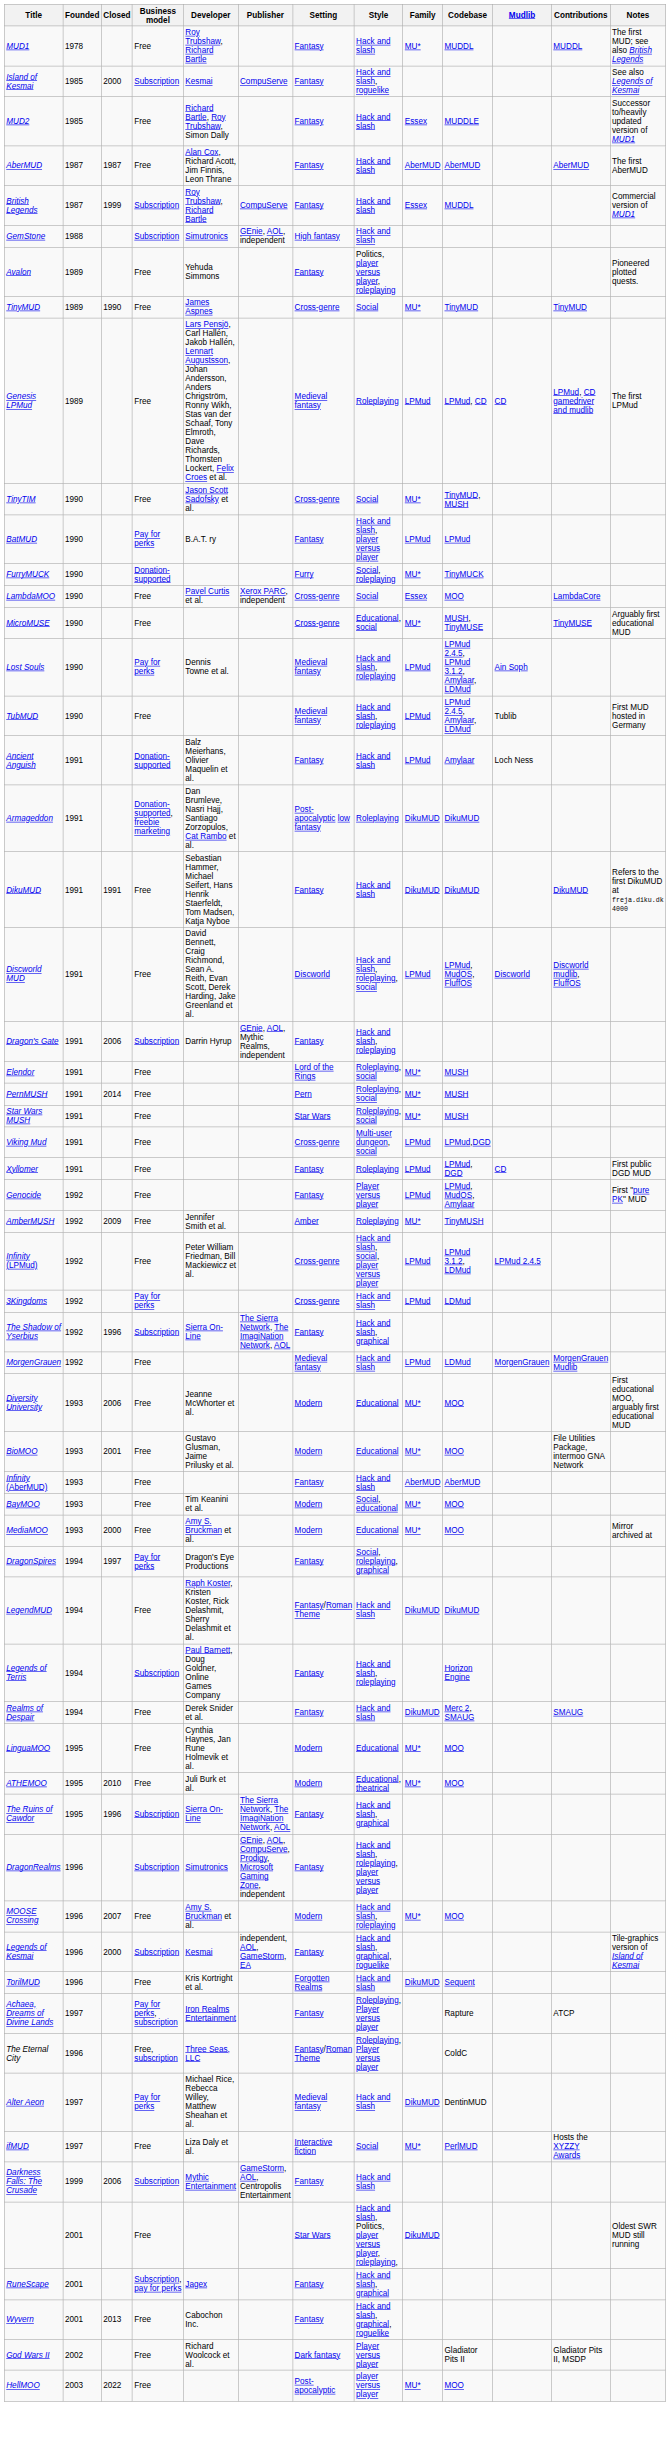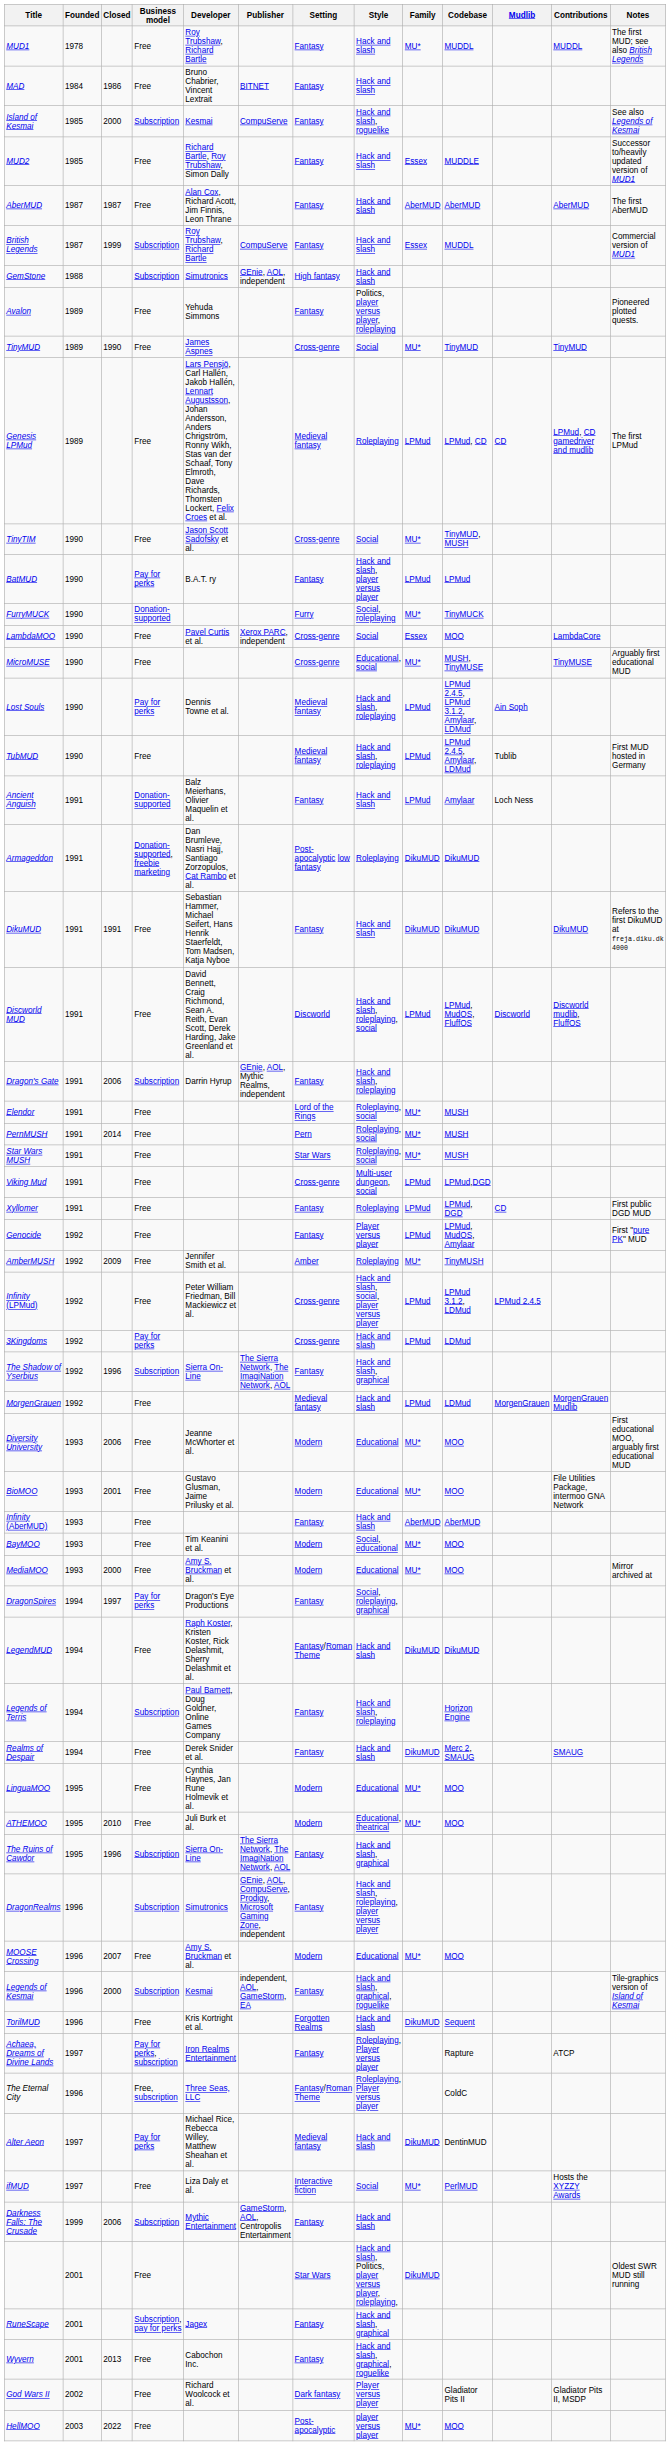+ row: (15, 86)
(376, 1916) Hack and slash, roleplaying -> (377, 1956) Educational
